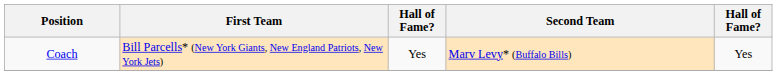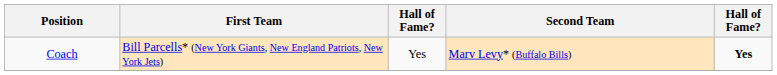(743, 53) normal -> (743, 53) bold
